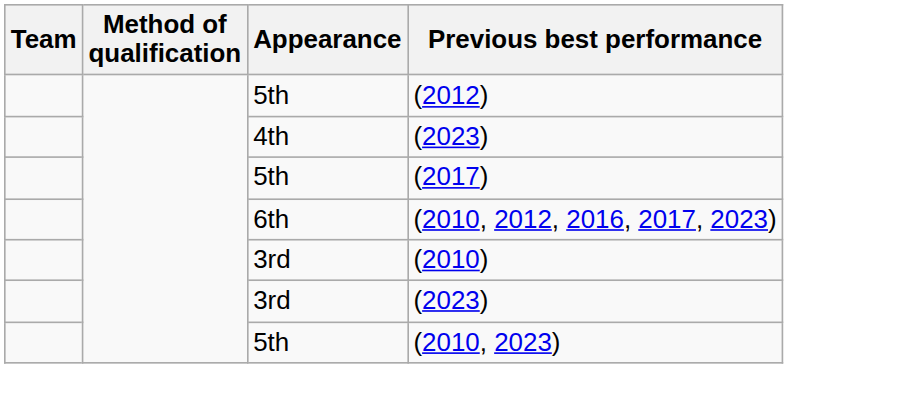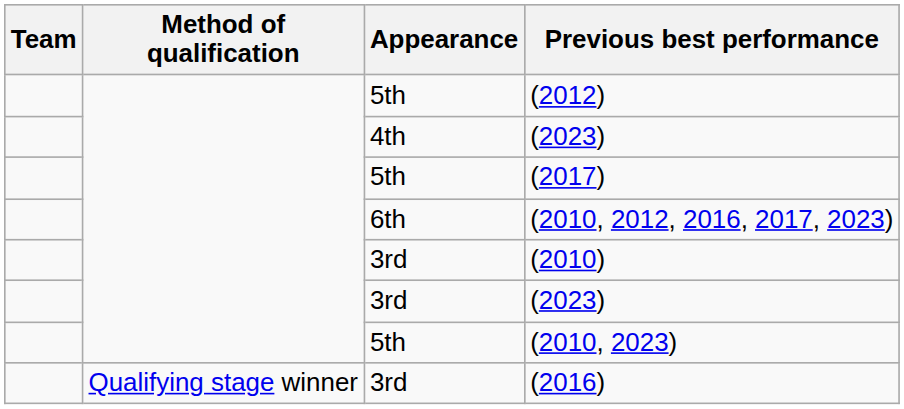+ row: (389, 383)
